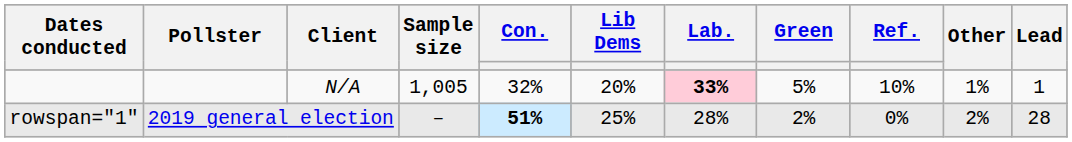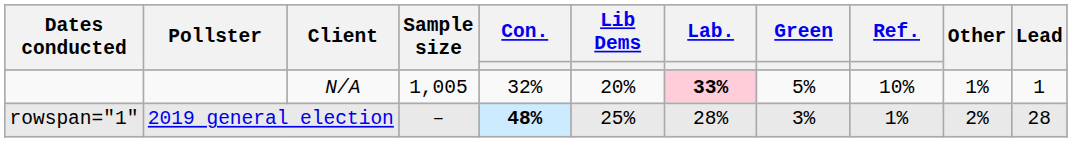(525, 119) 51% -> (525, 119) 48%
(804, 119) 2% -> (804, 119) 3%
(897, 119) 0% -> (897, 119) 1%
